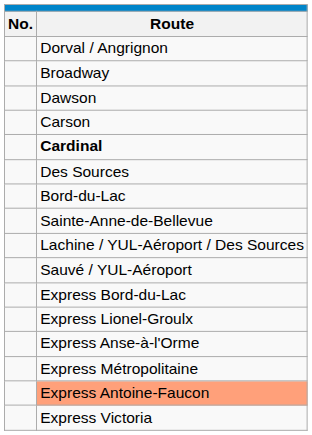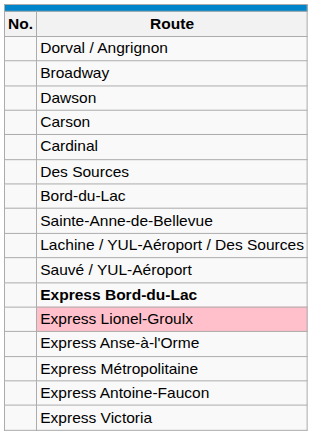(71, 147) bold -> (69, 147) normal
(113, 294) normal -> (119, 294) bold
(117, 319) no background -> (117, 319) pink background
(125, 393) lightsalmon background -> (125, 393) no background
